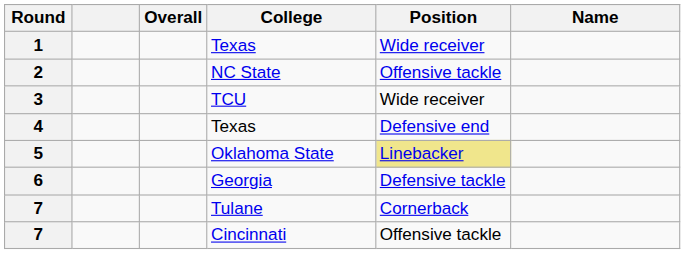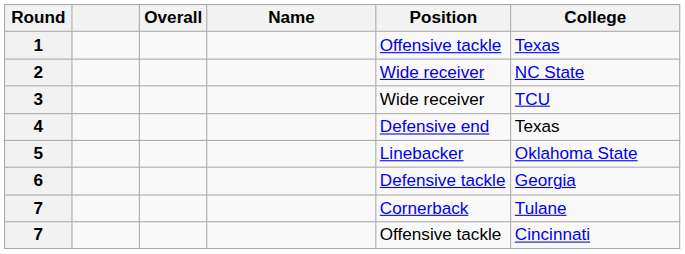columns swapped: (595, 18) <-> (291, 18)
(432, 45) Wide receiver -> (441, 45) Offensive tackle
(441, 72) Offensive tackle -> (432, 72) Wide receiver
(422, 153) khaki background -> (422, 153) no background
